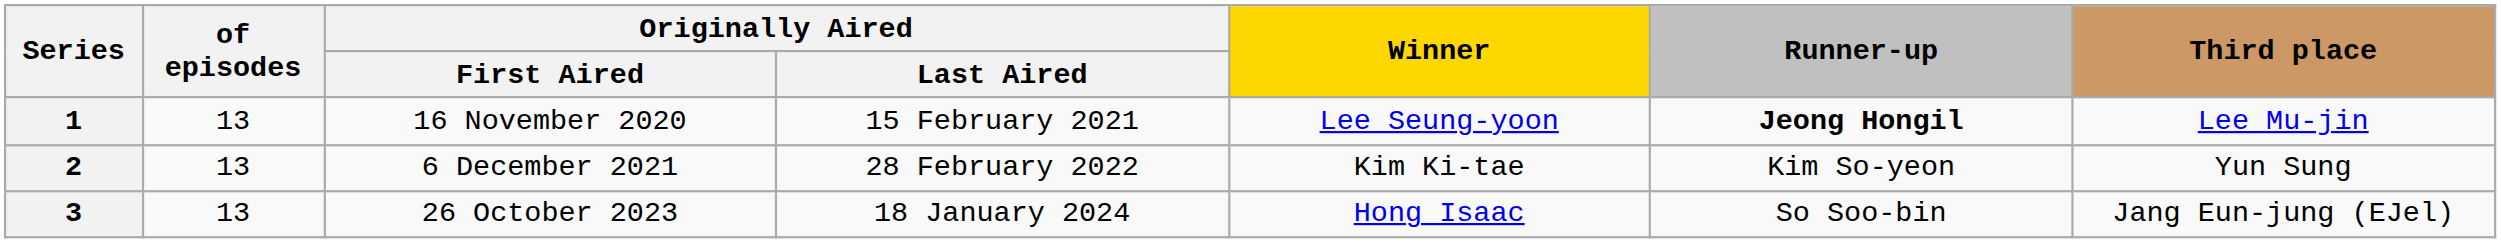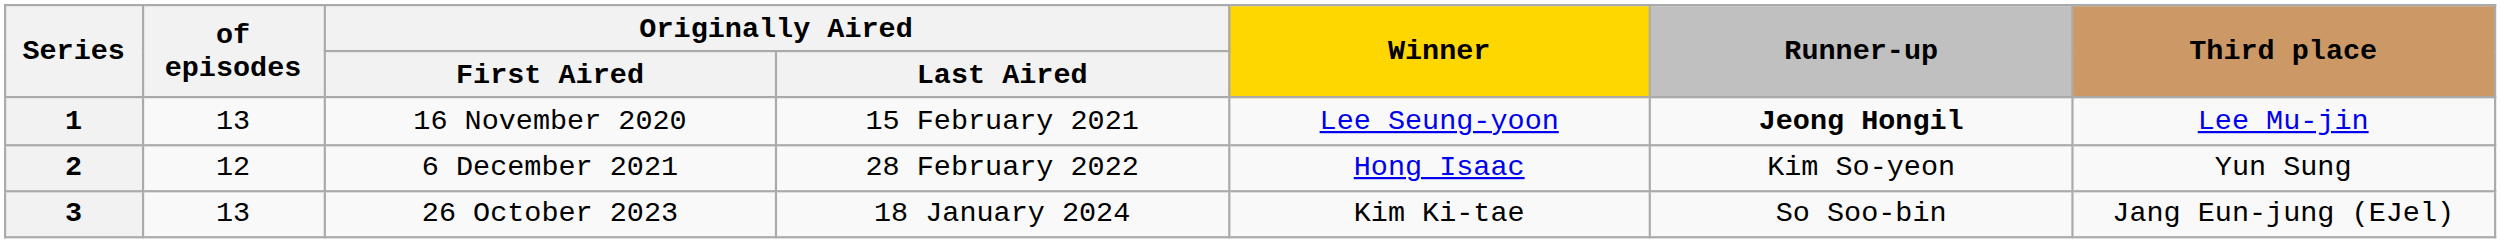(233, 167) 13 -> (233, 167) 12
(1439, 167) Kim Ki-tae -> (1439, 167) Hong Isaac
(1439, 214) Hong Isaac -> (1439, 214) Kim Ki-tae
